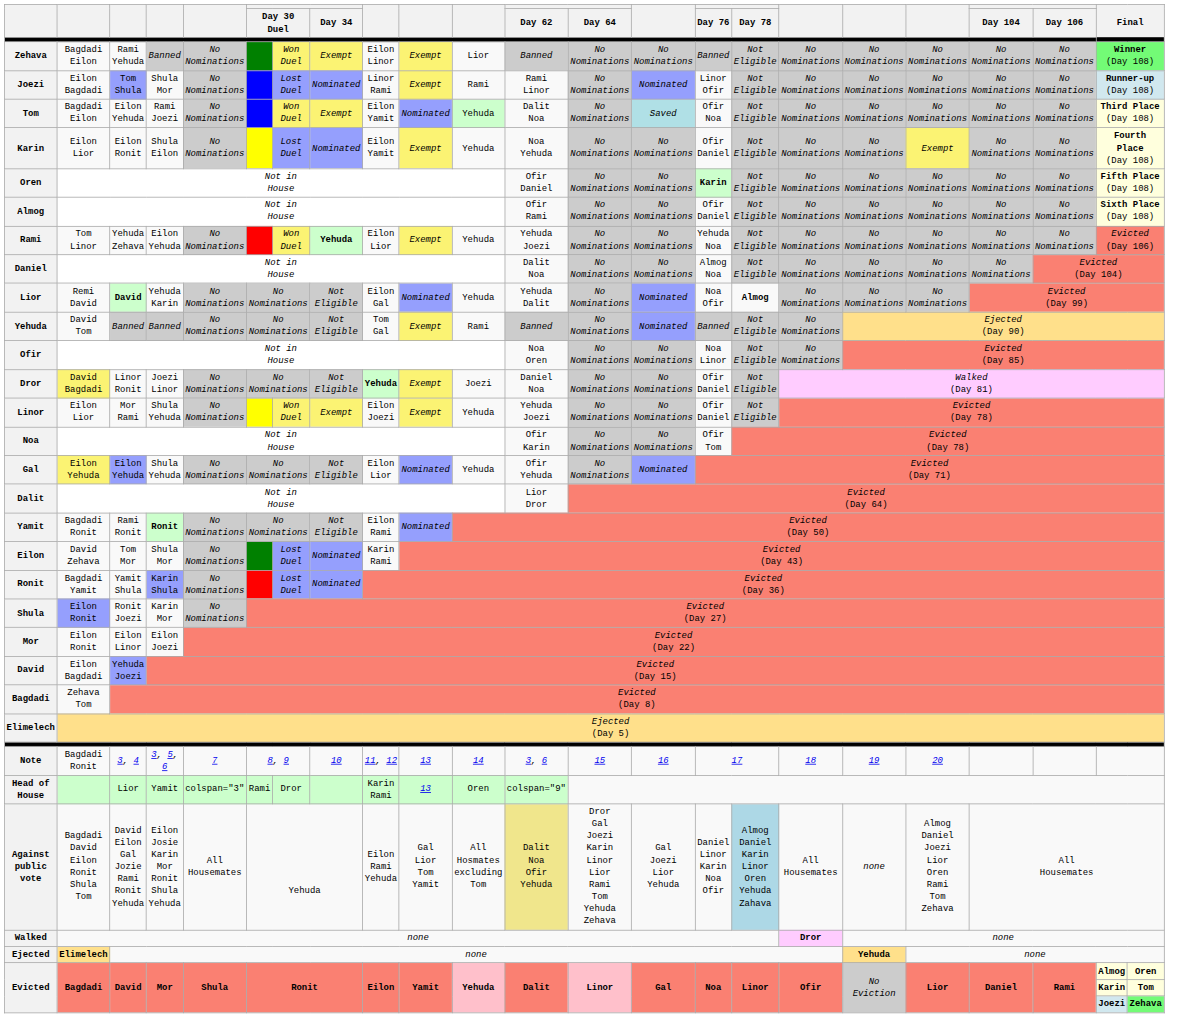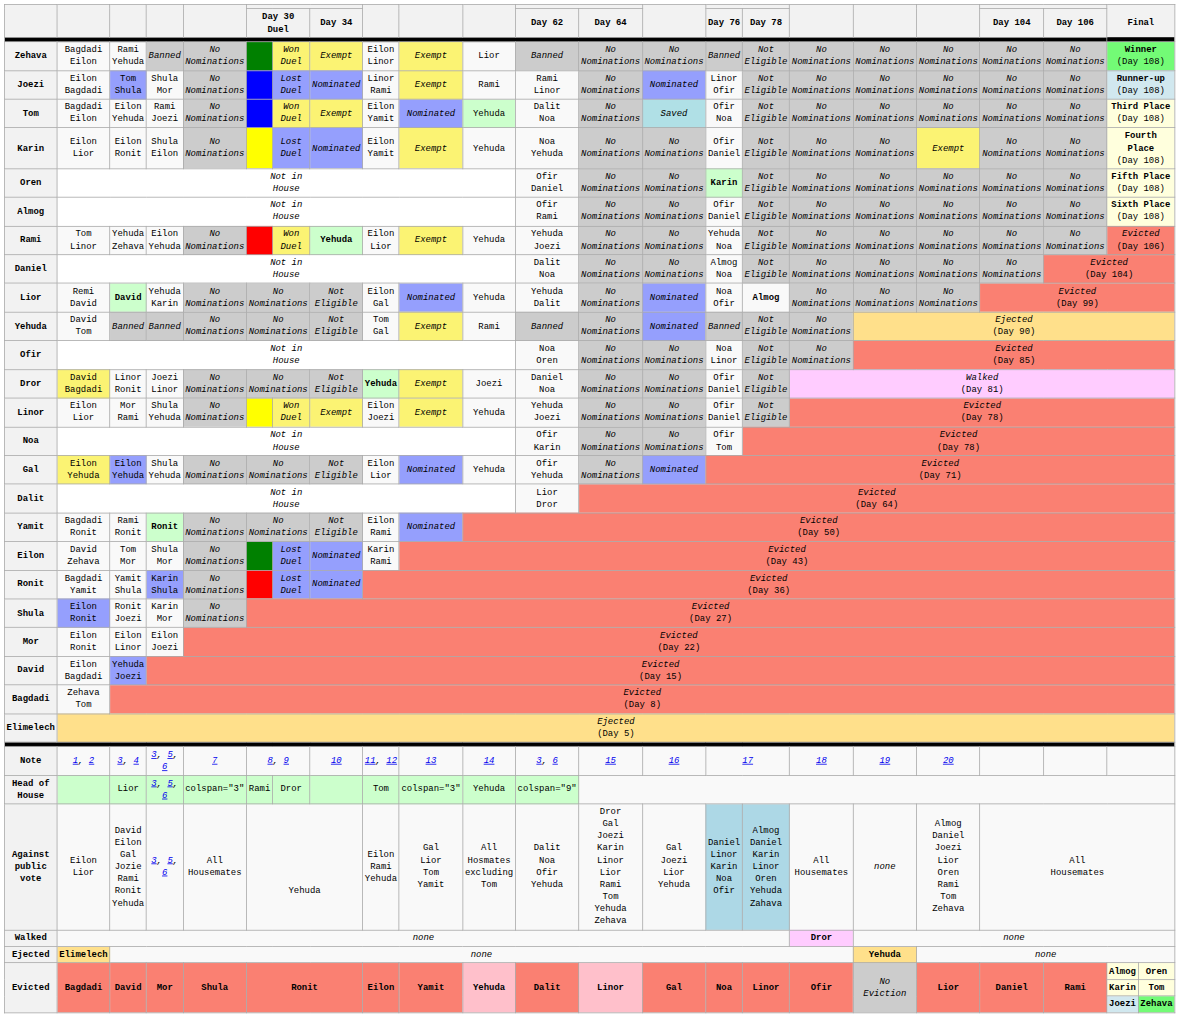(83, 761) Bagdadi Ronit -> (83, 761) 1, 2
(165, 789) Yamit -> (165, 789) 3, 5, 6
(381, 789) Karin Rami -> (381, 789) Tom
(426, 789) 13 -> (431, 789) colspan="3"
(478, 789) Oren -> (489, 789) Yehuda
(83, 867) Bagdadi David Eilon Ronit Shula Tom -> (83, 867) Eilon Lior
(165, 867) Eilon Josie Karin Mor Ronit Shula Yehuda -> (165, 867) 3, 5, 6
(536, 867) khaki background -> (547, 867) no background
(713, 867) no background -> (724, 867) lightblue background
